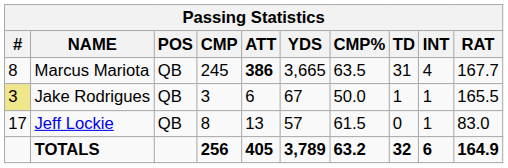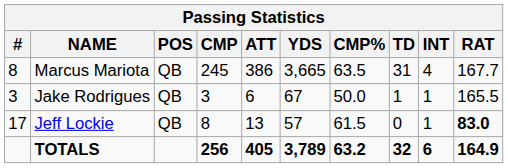(259, 70) bold -> (259, 70) normal
(13, 96) khaki background -> (13, 96) no background
(473, 123) normal -> (473, 123) bold
